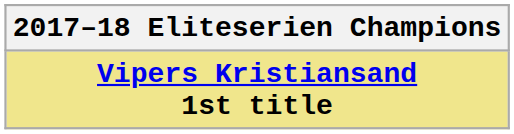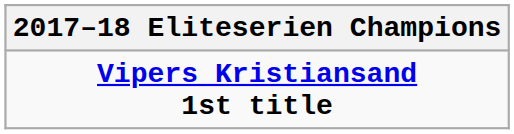(257, 90) khaki background -> (257, 90) no background
